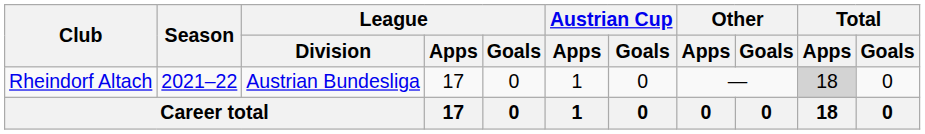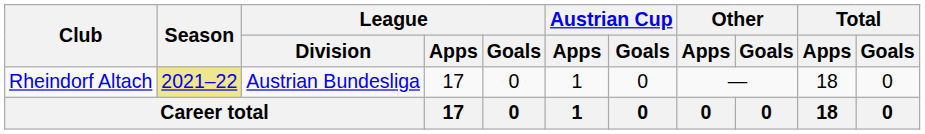(199, 81) no background -> (199, 81) khaki background
(827, 81) lightgrey background -> (827, 81) no background
